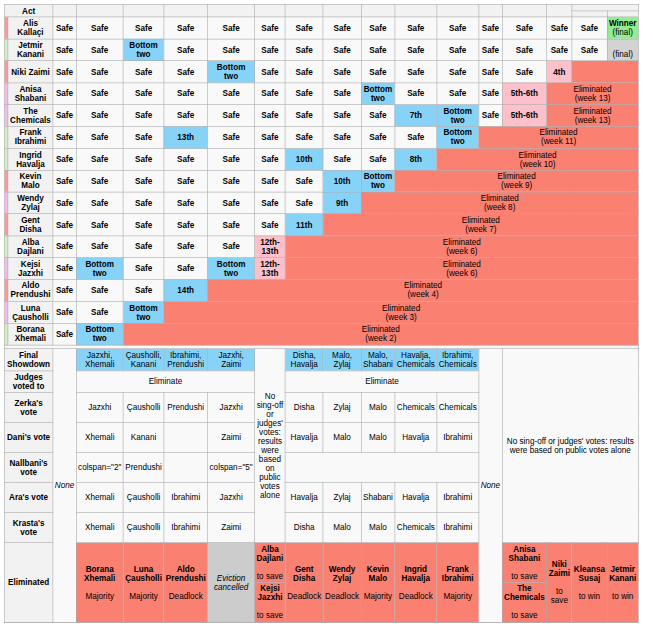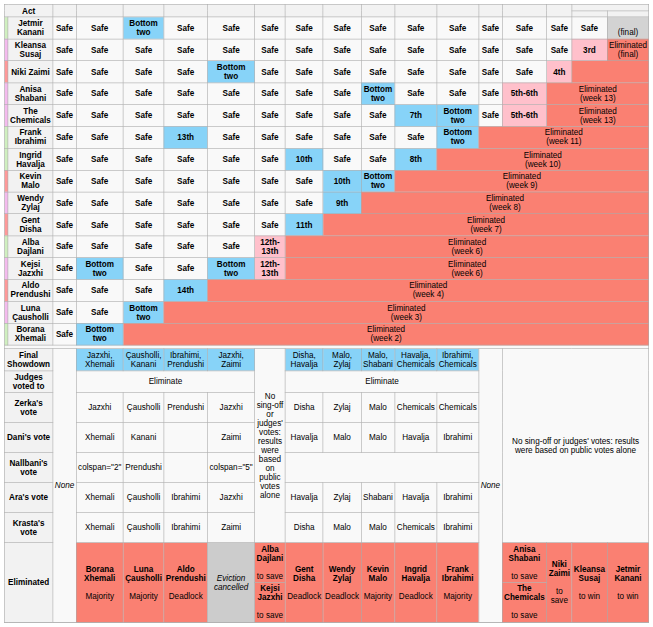- row: (6, 28)
+ row: (6, 50)
